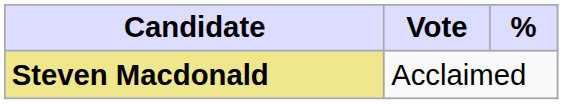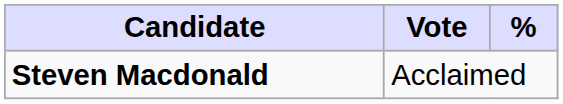(140, 74) khaki background -> (140, 74) no background
